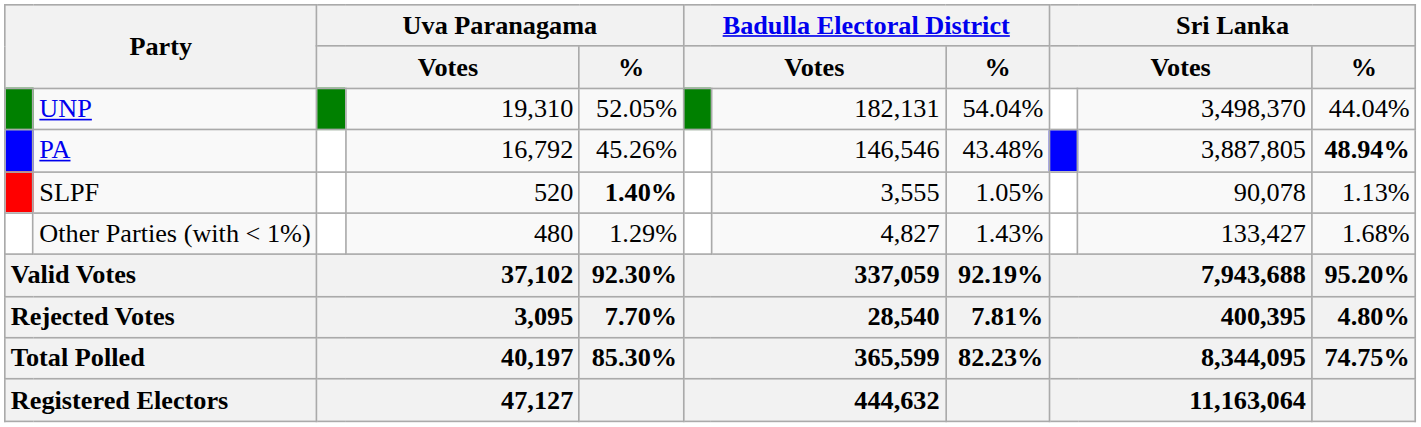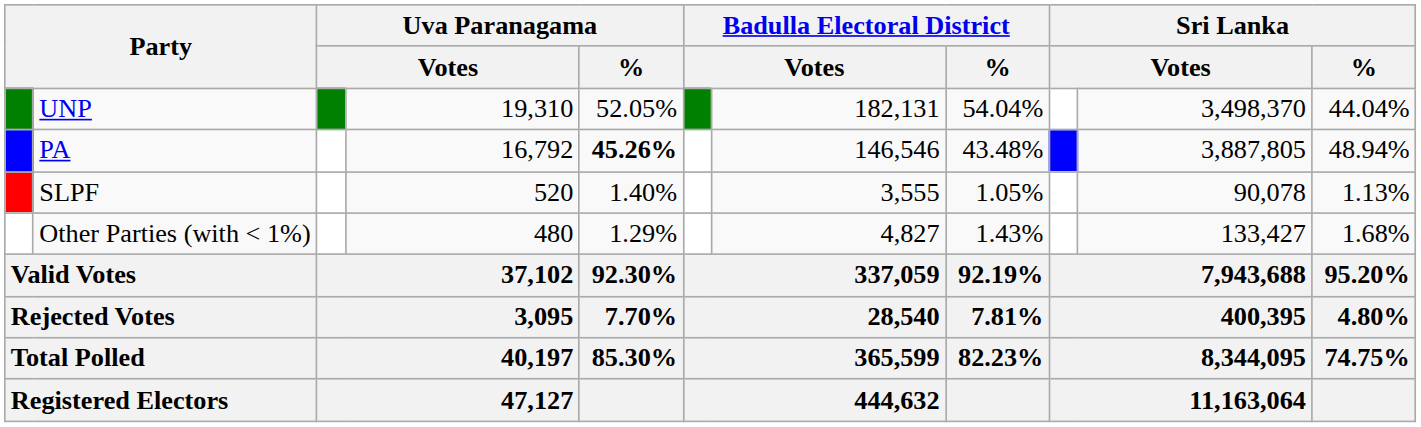(637, 150) normal -> (634, 150) bold
(1367, 150) bold -> (1369, 150) normal
(641, 191) bold -> (643, 191) normal
